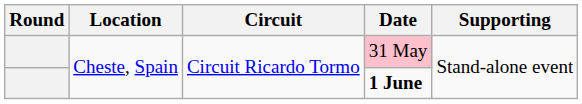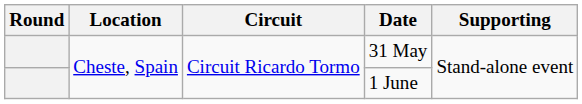(398, 51) pink background -> (398, 51) no background
(395, 82) bold -> (393, 82) normal
